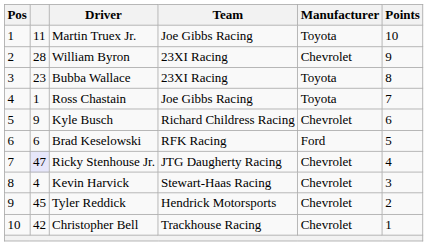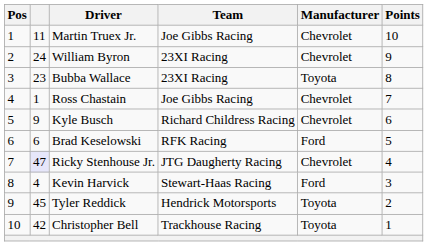(319, 35) Toyota -> (326, 35) Chevrolet
(39, 56) 28 -> (39, 56) 24
(319, 98) Toyota -> (326, 98) Chevrolet
(326, 182) Chevrolet -> (313, 182) Ford
(326, 203) Chevrolet -> (319, 203) Toyota
(326, 224) Chevrolet -> (319, 224) Toyota
